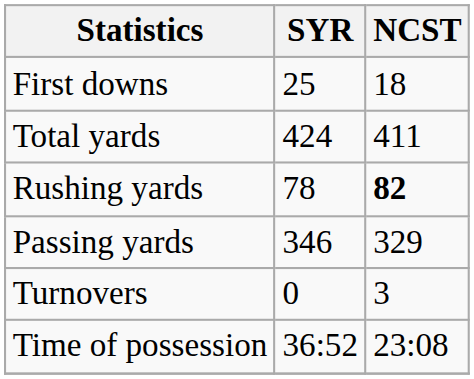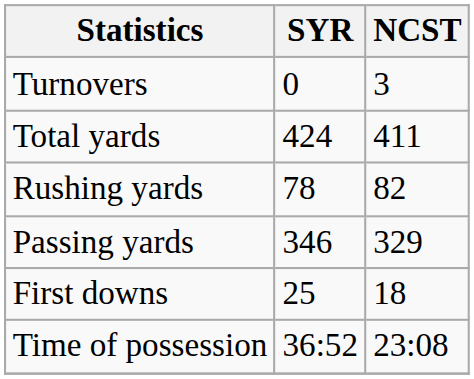rows swapped: (90, 83) <-> (80, 293)
(390, 188) bold -> (390, 188) normal
